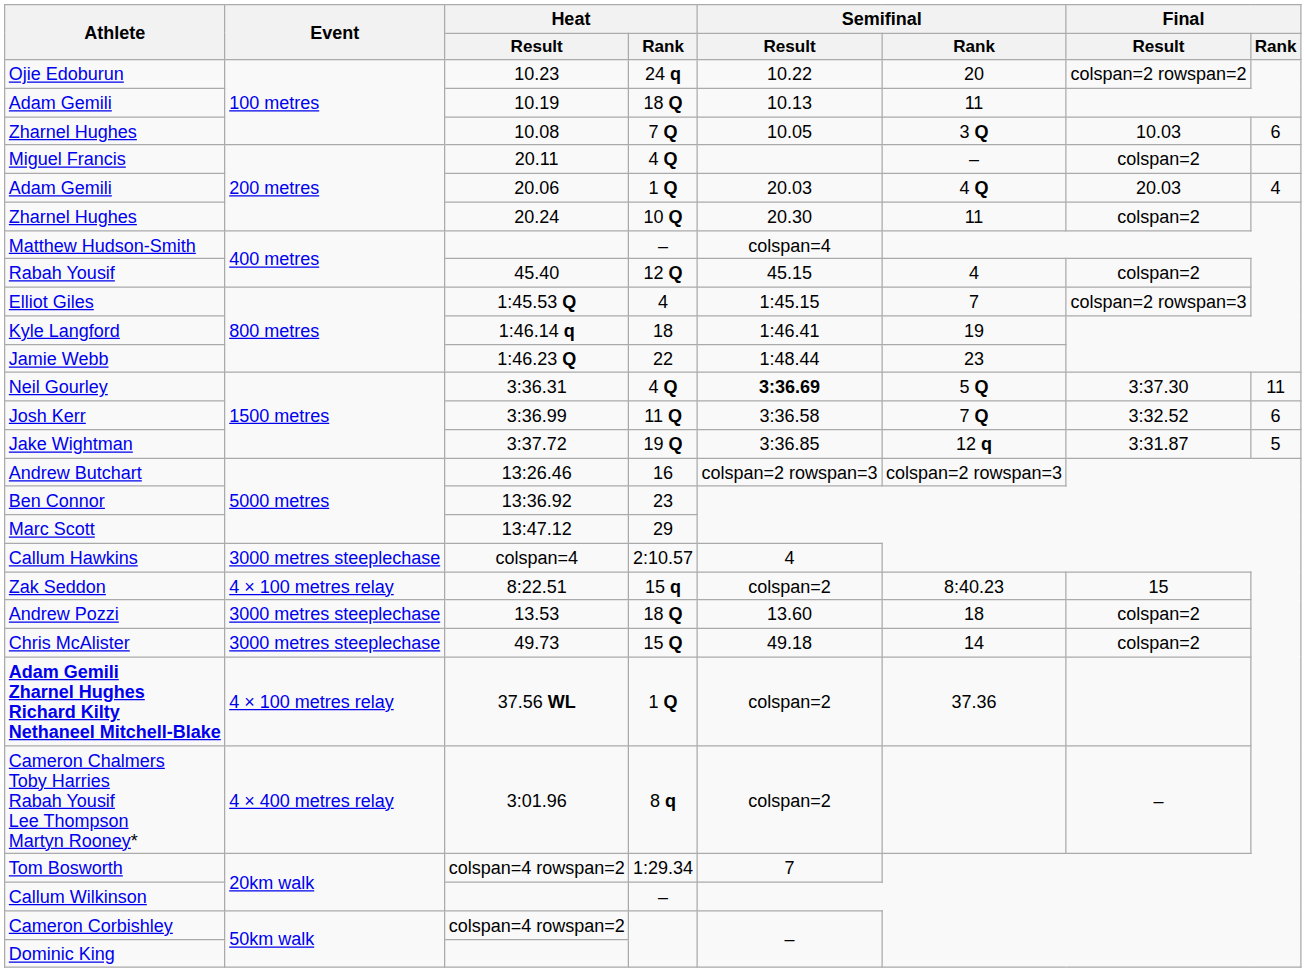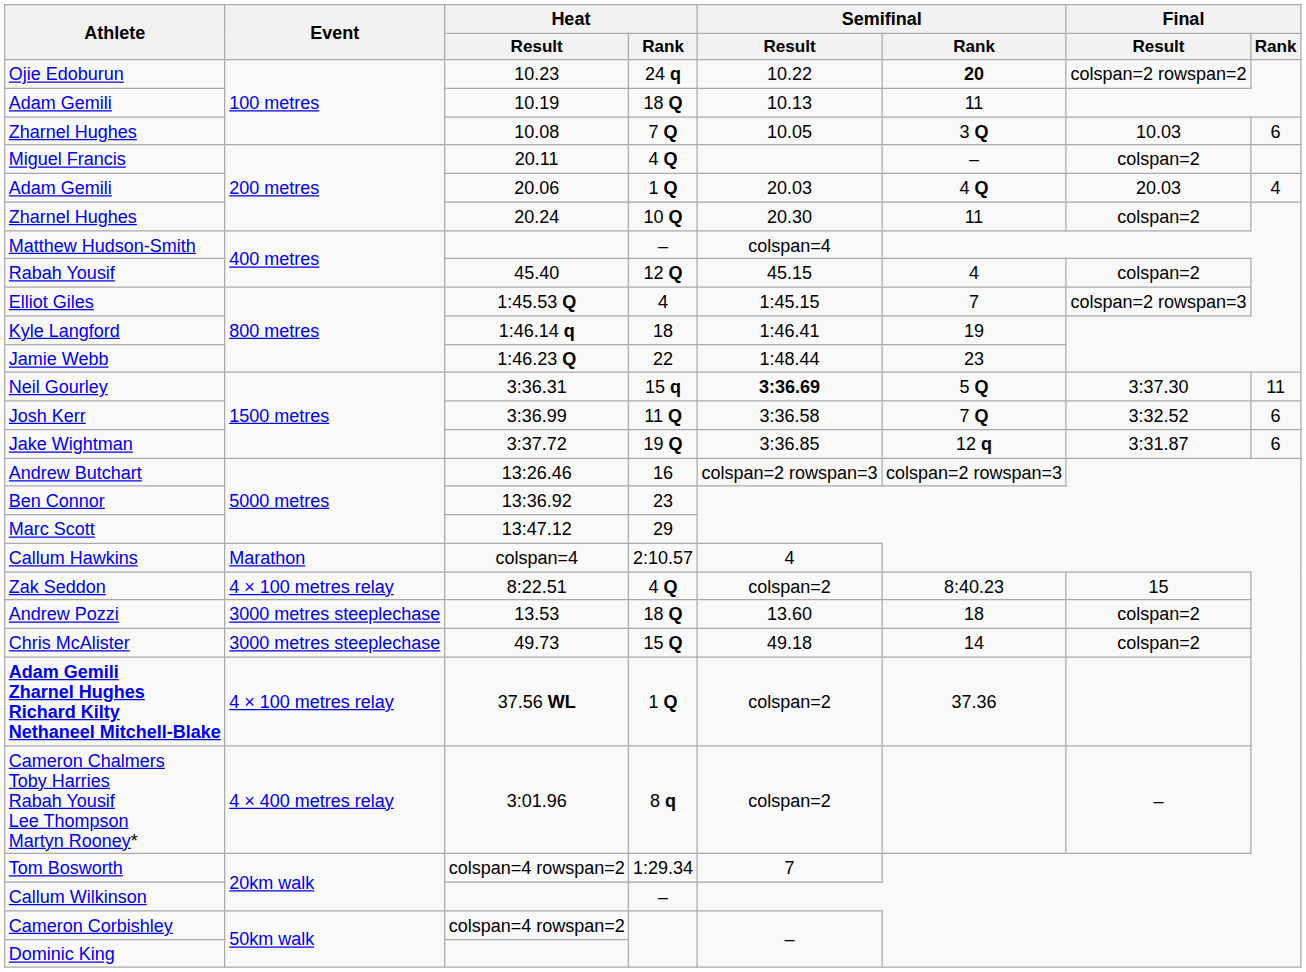(974, 75) normal -> (974, 75) bold
(663, 387) 4 Q -> (663, 387) 15 q
(1276, 444) 5 -> (1276, 444) 6
(335, 558) 3000 metres steeplechase -> (267, 558) Marathon
(663, 586) 15 q -> (663, 586) 4 Q
